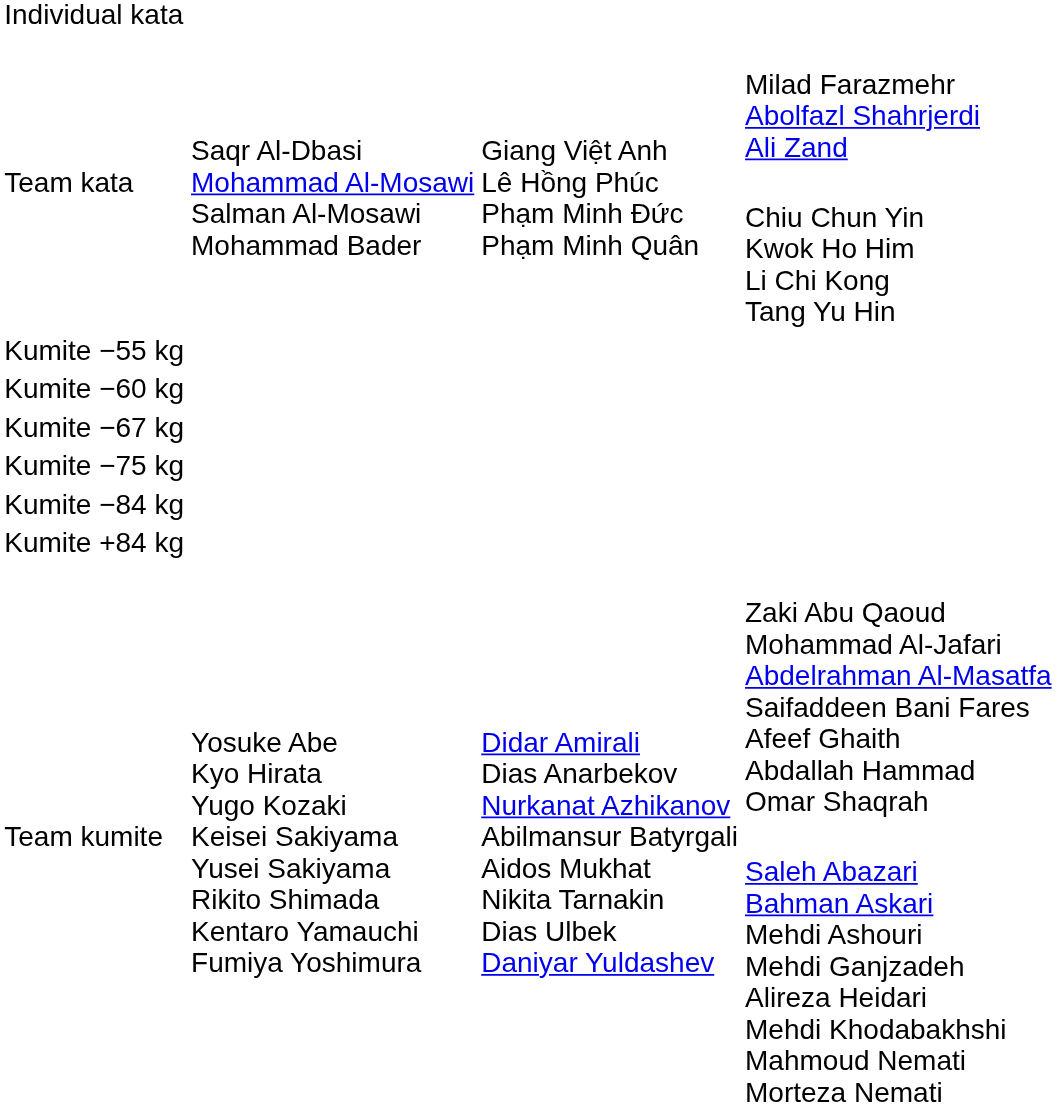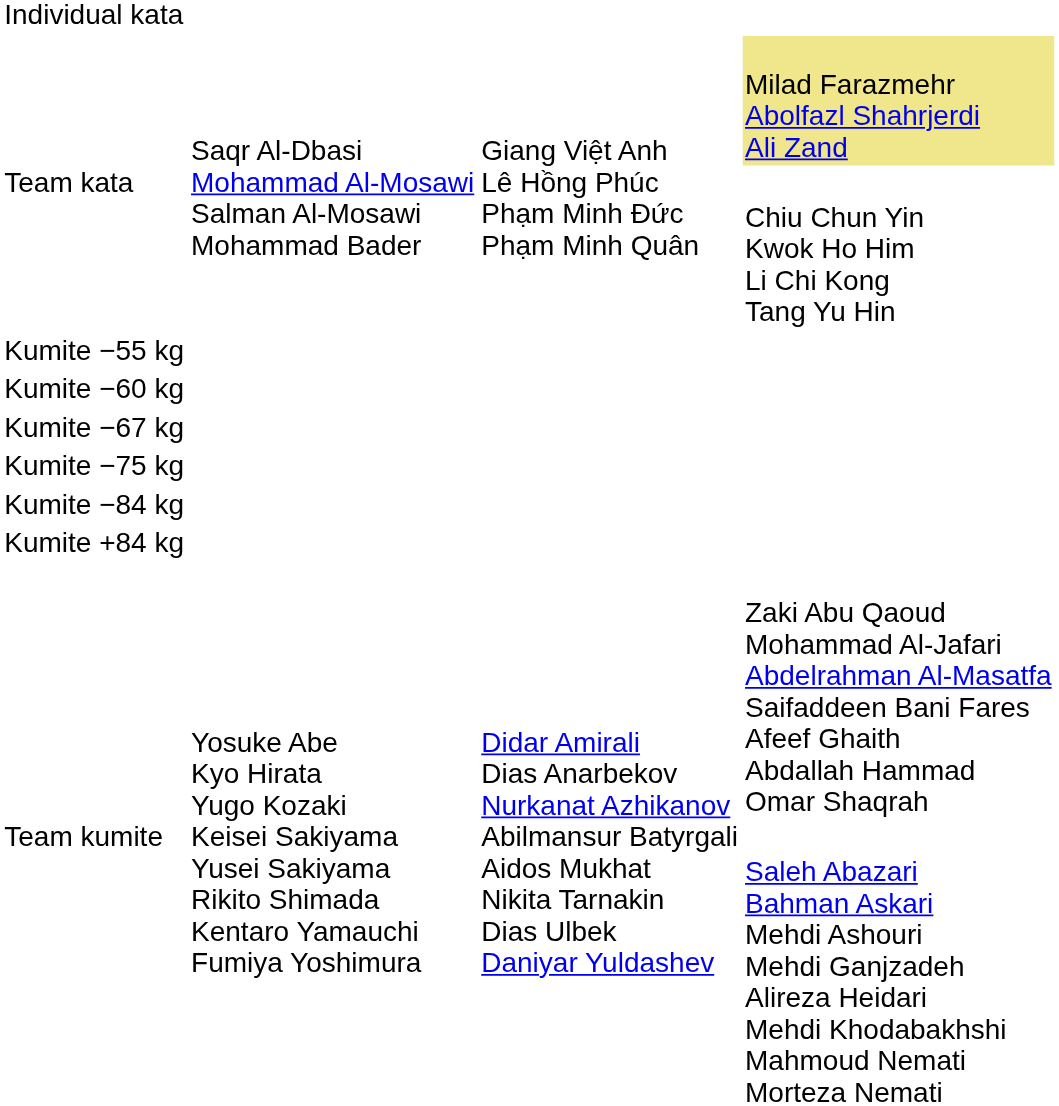(863, 116) no background -> (863, 116) khaki background
